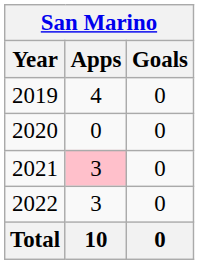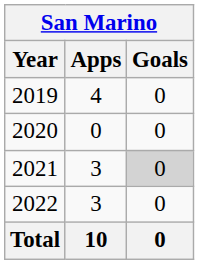(96, 167) pink background -> (96, 167) no background
(160, 167) no background -> (160, 167) lightgrey background
